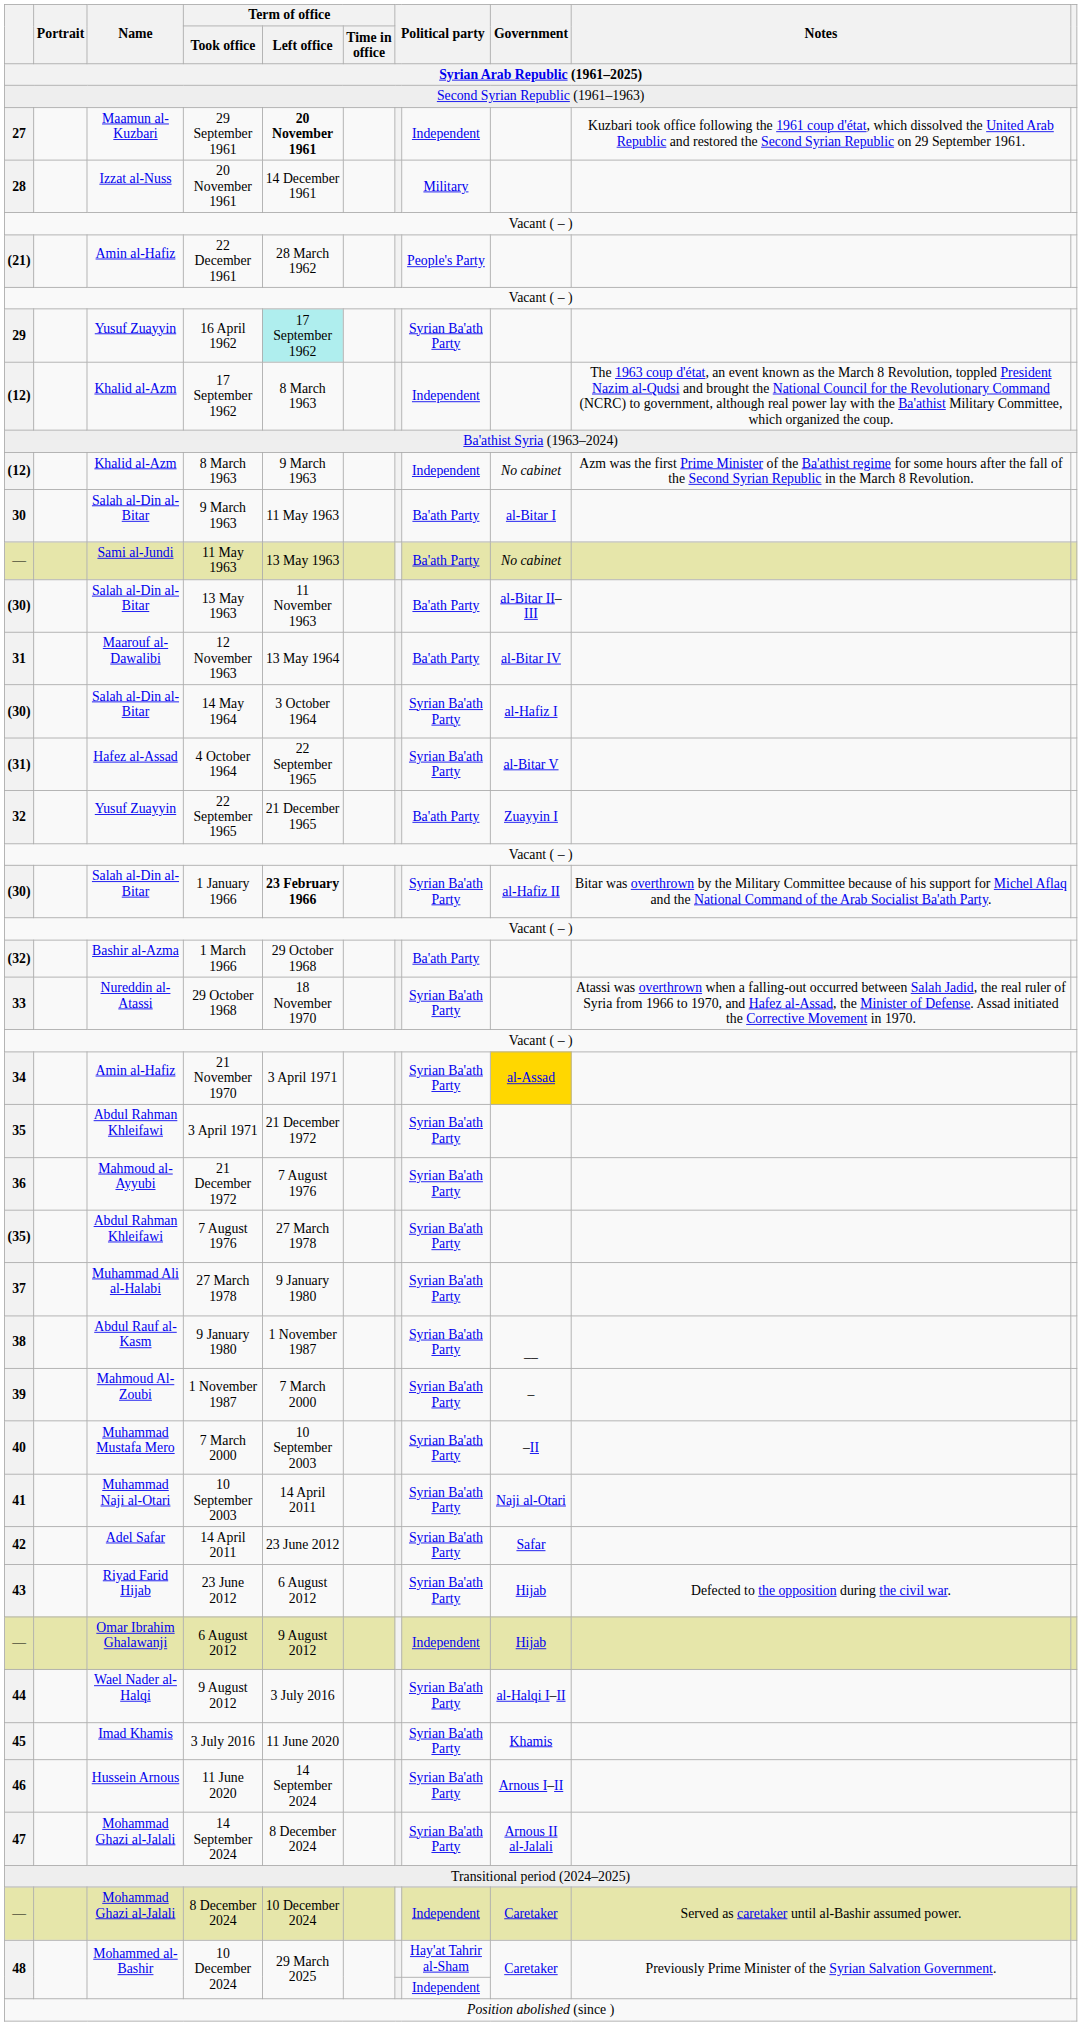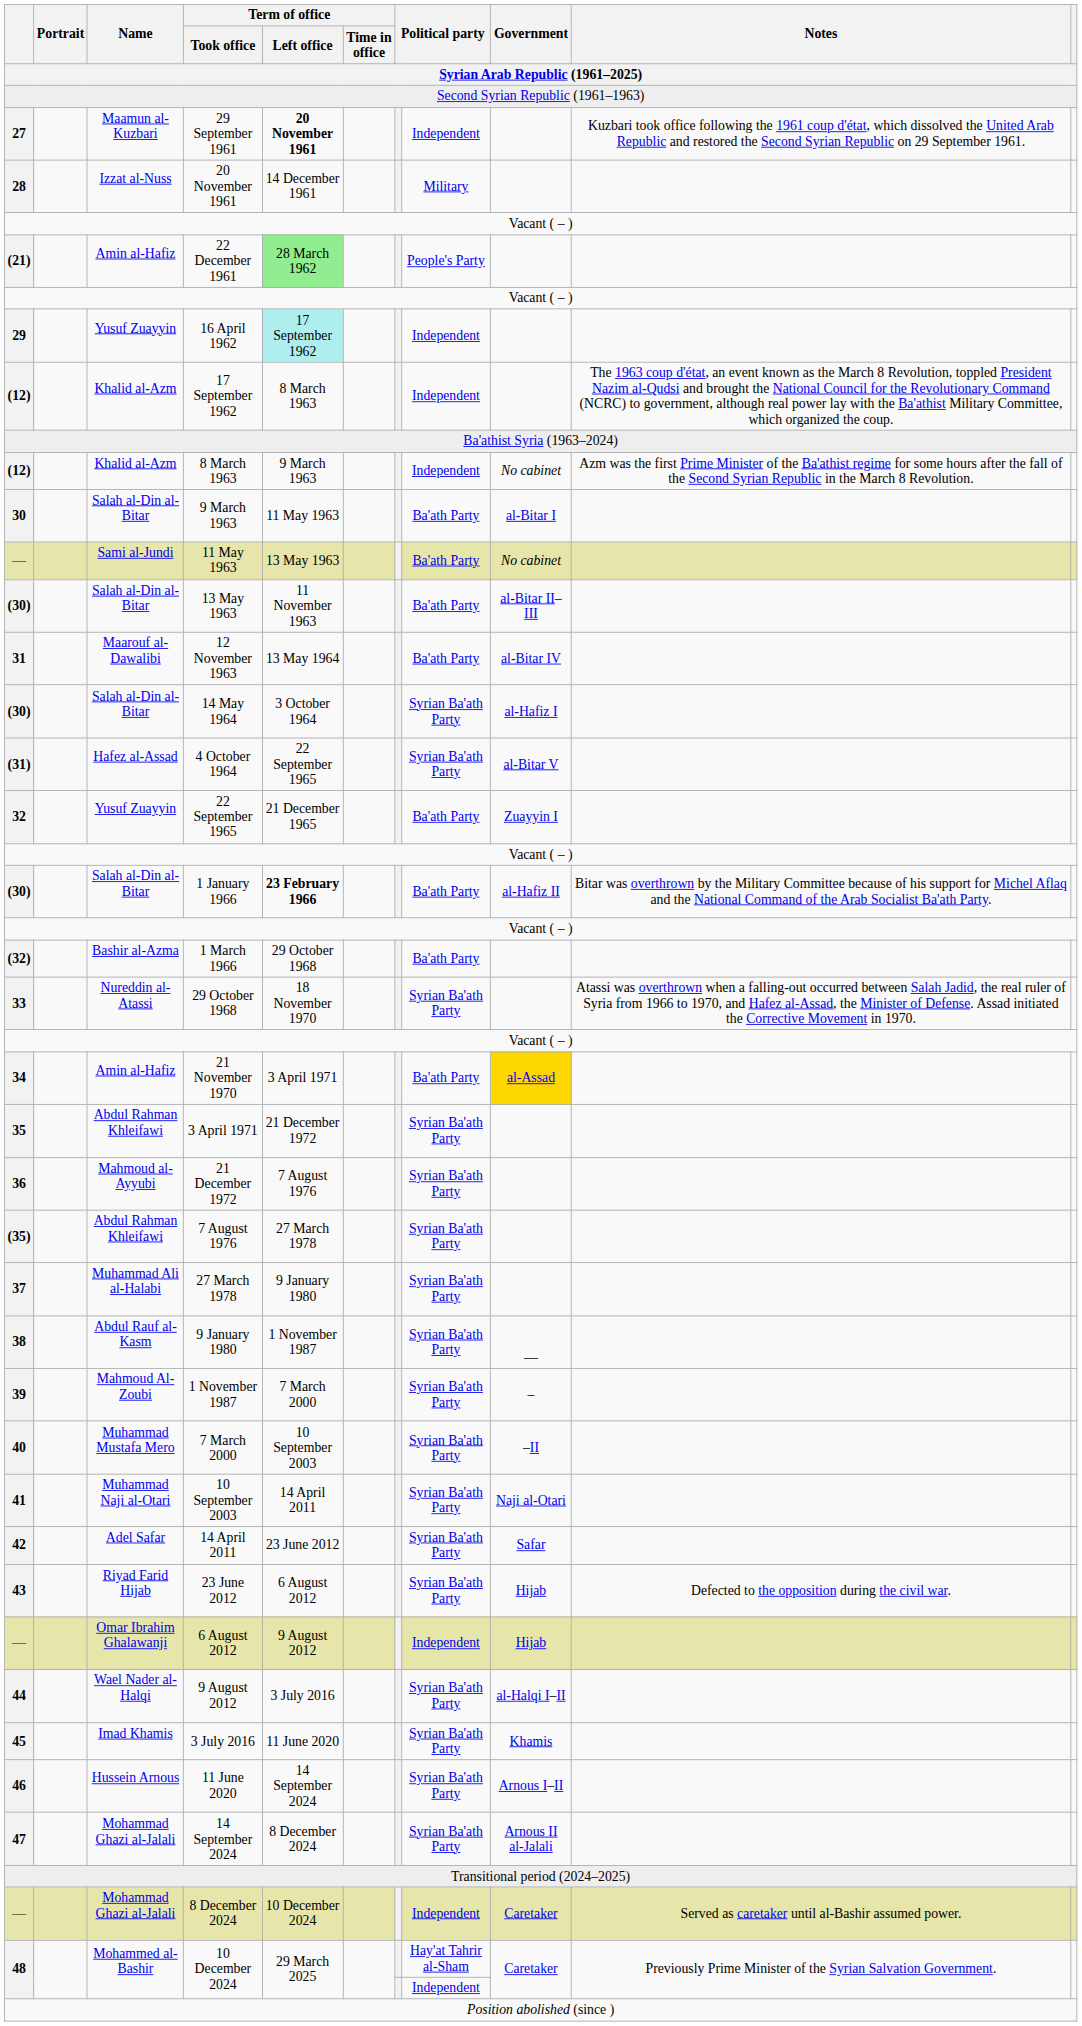(303, 261) no background -> (303, 261) lightgreen background
(446, 335) Syrian Ba'ath Party -> (446, 335) Independent
(446, 891) Syrian Ba'ath Party -> (446, 891) Ba'ath Party
(446, 1078) Syrian Ba'ath Party -> (446, 1078) Ba'ath Party
